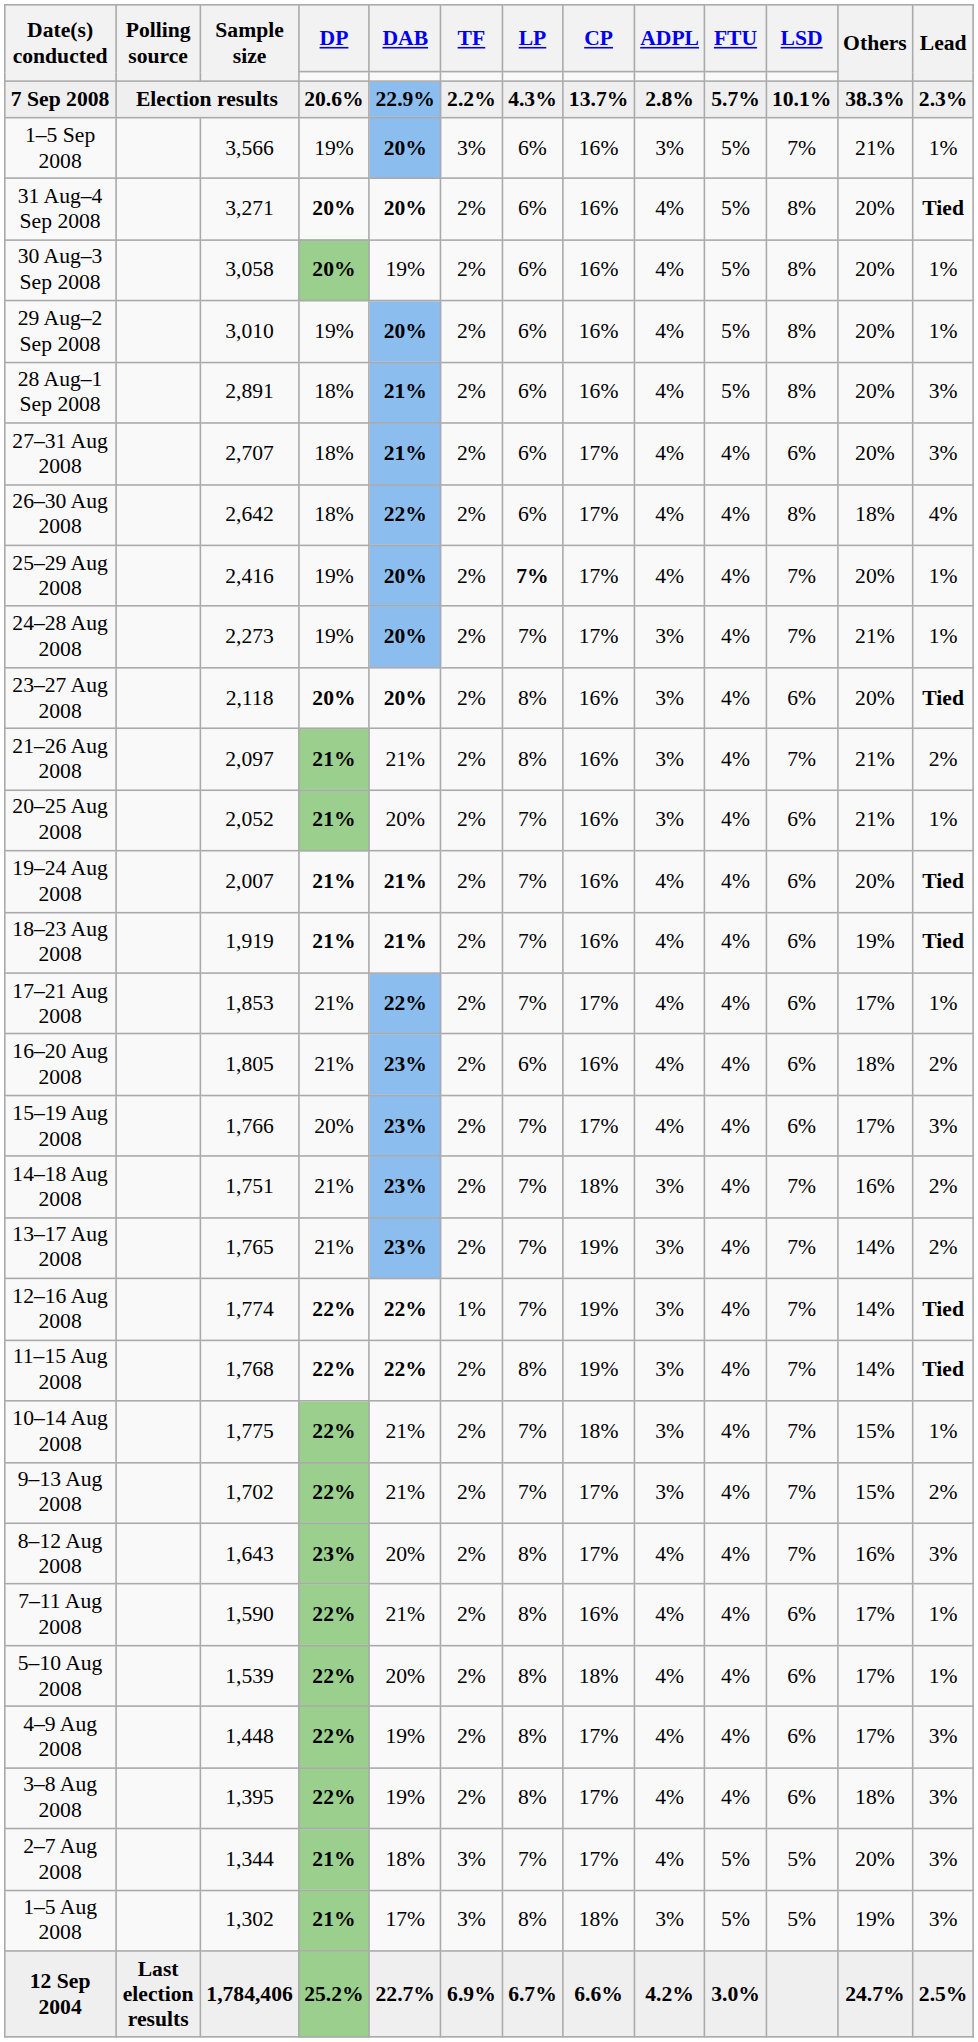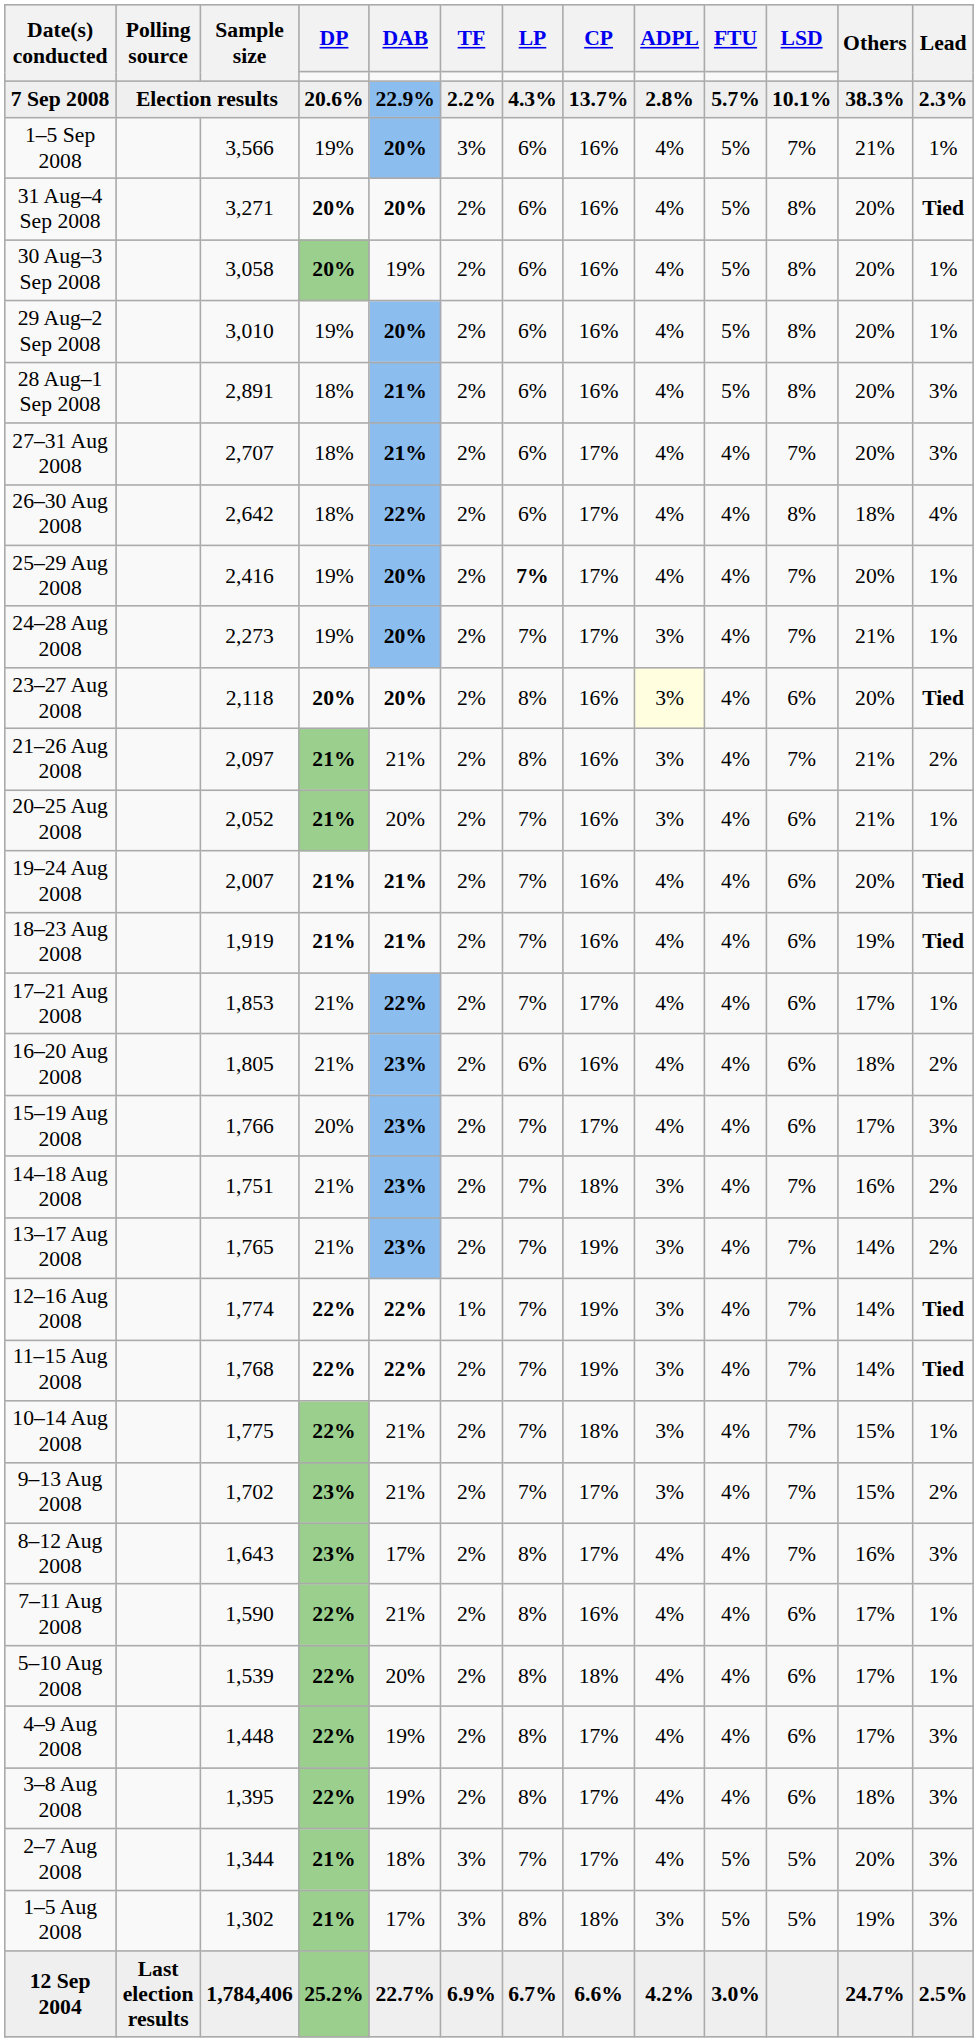(670, 147) 3% -> (670, 147) 4%
(802, 452) 6% -> (802, 452) 7%
(670, 697) no background -> (670, 697) lightyellow background
(532, 1369) 8% -> (532, 1369) 7%
(334, 1491) 22% -> (334, 1491) 23%
(405, 1553) 20% -> (405, 1553) 17%
